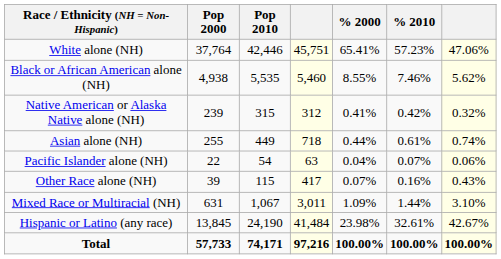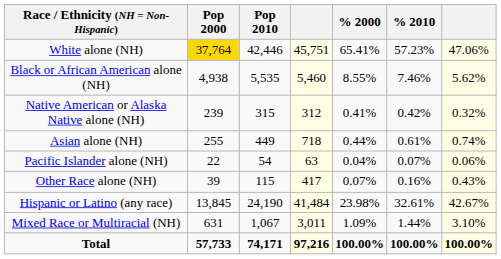(213, 49) no background -> (213, 49) gold background
rows swapped: (96, 202) <-> (96, 222)
